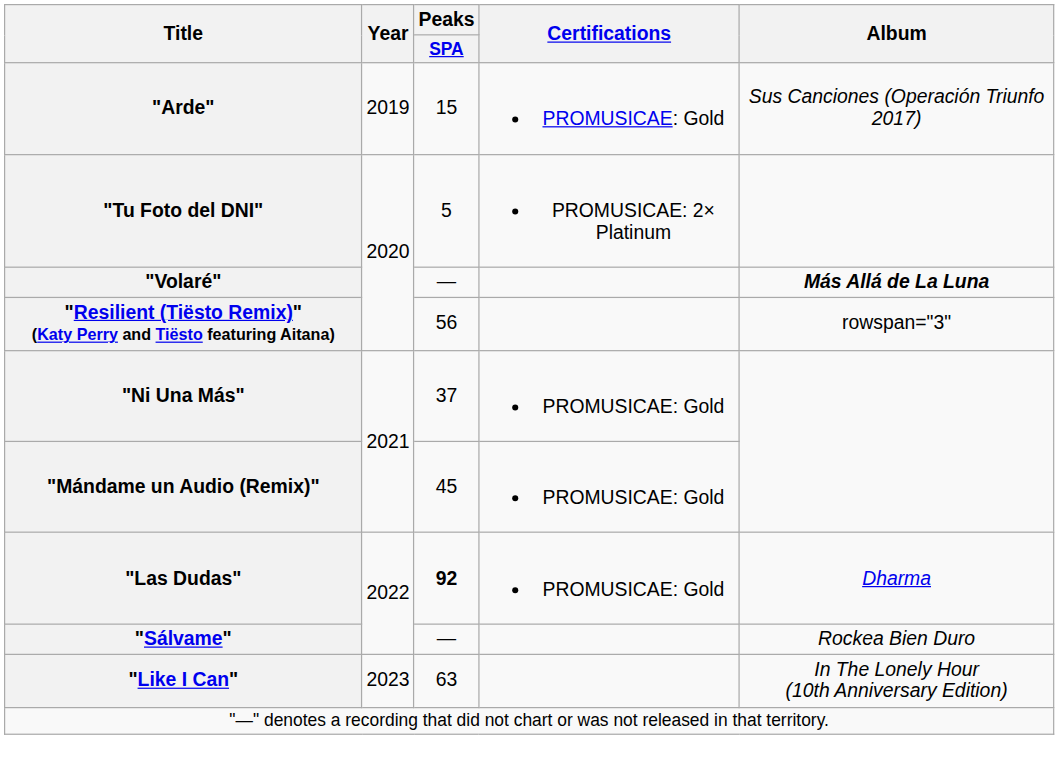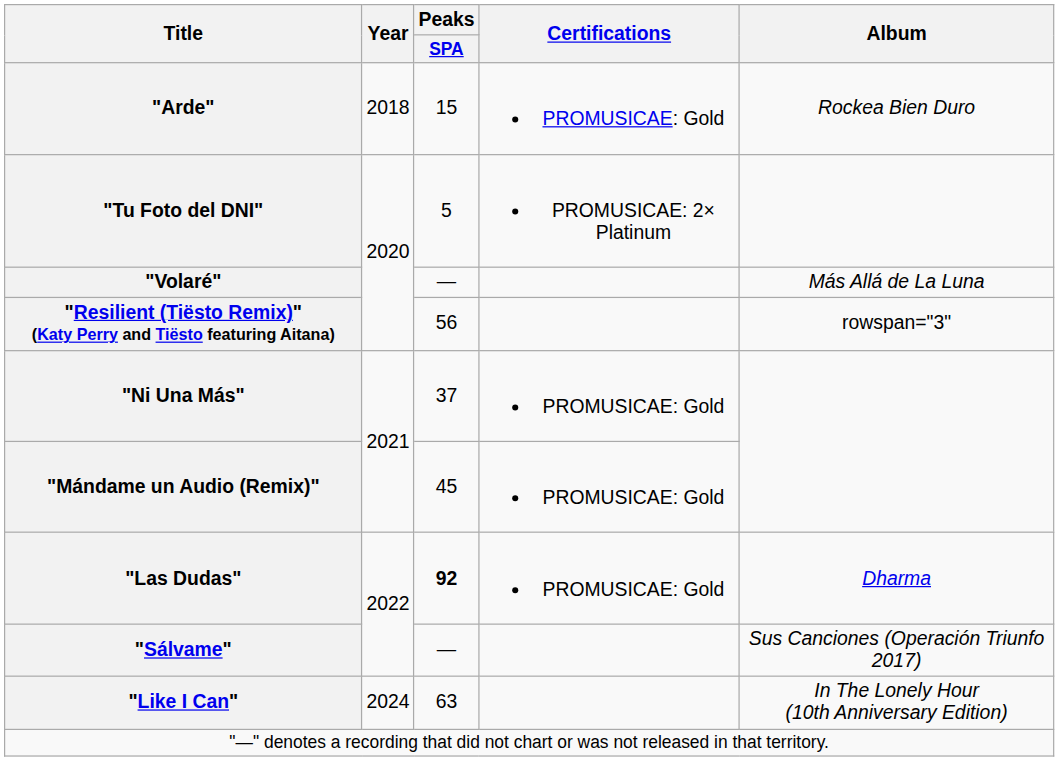(388, 108) 2019 -> (388, 108) 2018
(897, 108) Sus Canciones (Operación Triunfo 2017) -> (897, 108) Rockea Bien Duro
(897, 282) bold -> (897, 282) normal
(897, 639) Rockea Bien Duro -> (897, 649) Sus Canciones (Operación Triunfo 2017)
(388, 680) 2023 -> (388, 702) 2024
